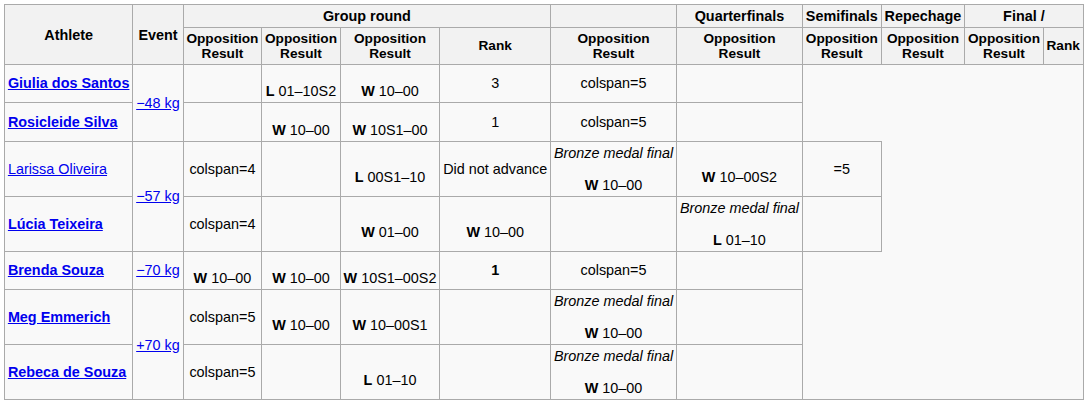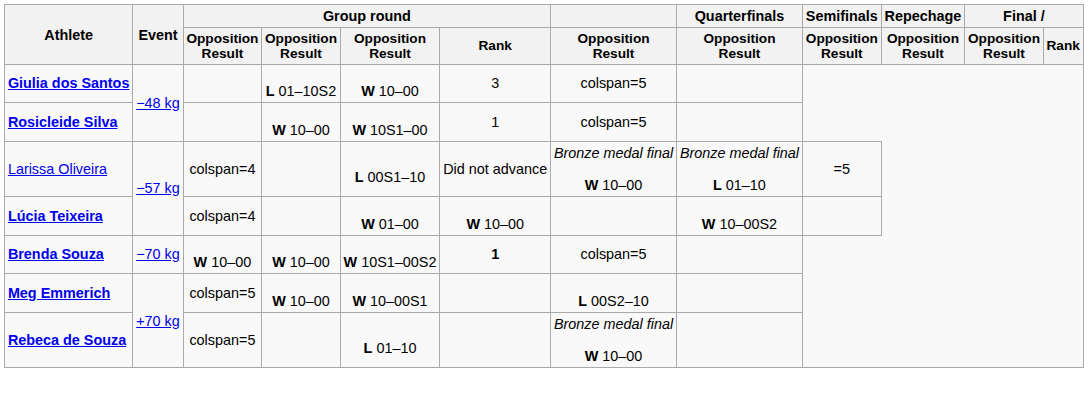(739, 177) W 10–00S2 -> (739, 169) Bronze medal final L 01–10
(739, 224) Bronze medal final L 01–10 -> (739, 224) W 10–00S2
(614, 317) Bronze medal final W 10–00 -> (614, 301) L 00S2–10
